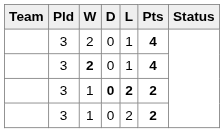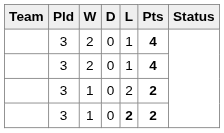(90, 66) bold -> (90, 66) normal
(111, 90) bold -> (111, 90) normal
(129, 90) bold -> (129, 90) normal
(129, 115) normal -> (129, 115) bold
